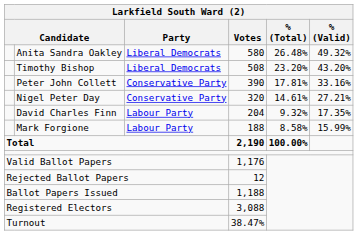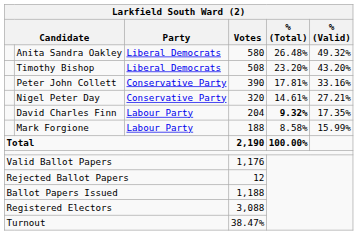(294, 113) normal -> (294, 113) bold
